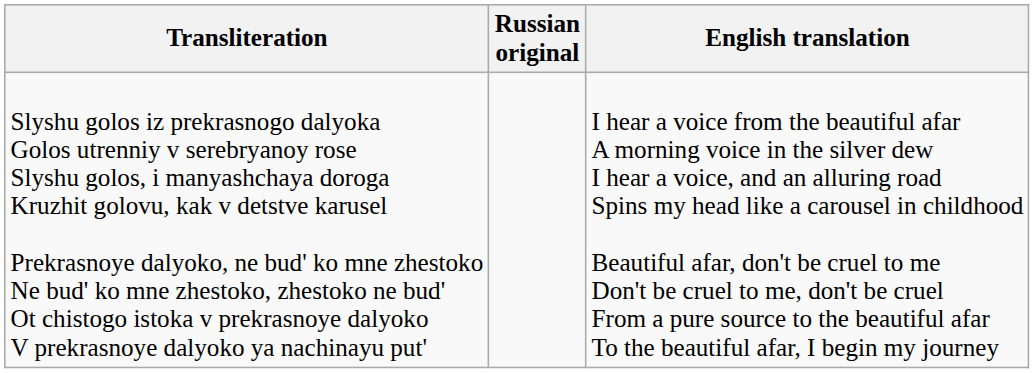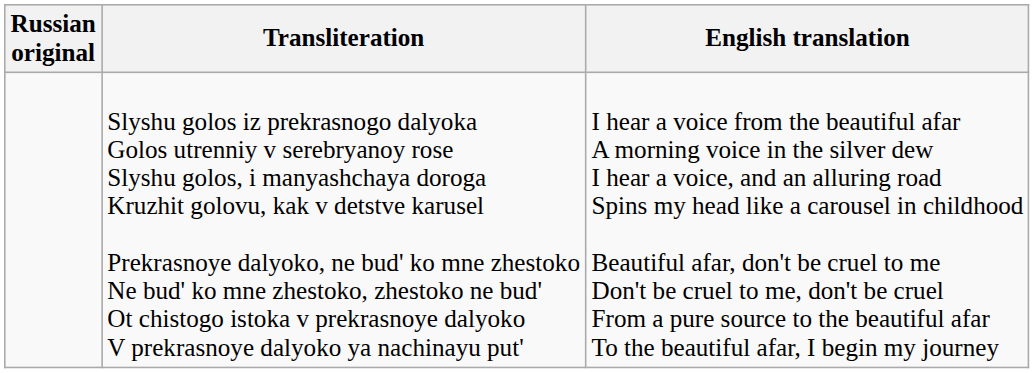columns swapped: (537, 38) <-> (247, 38)
